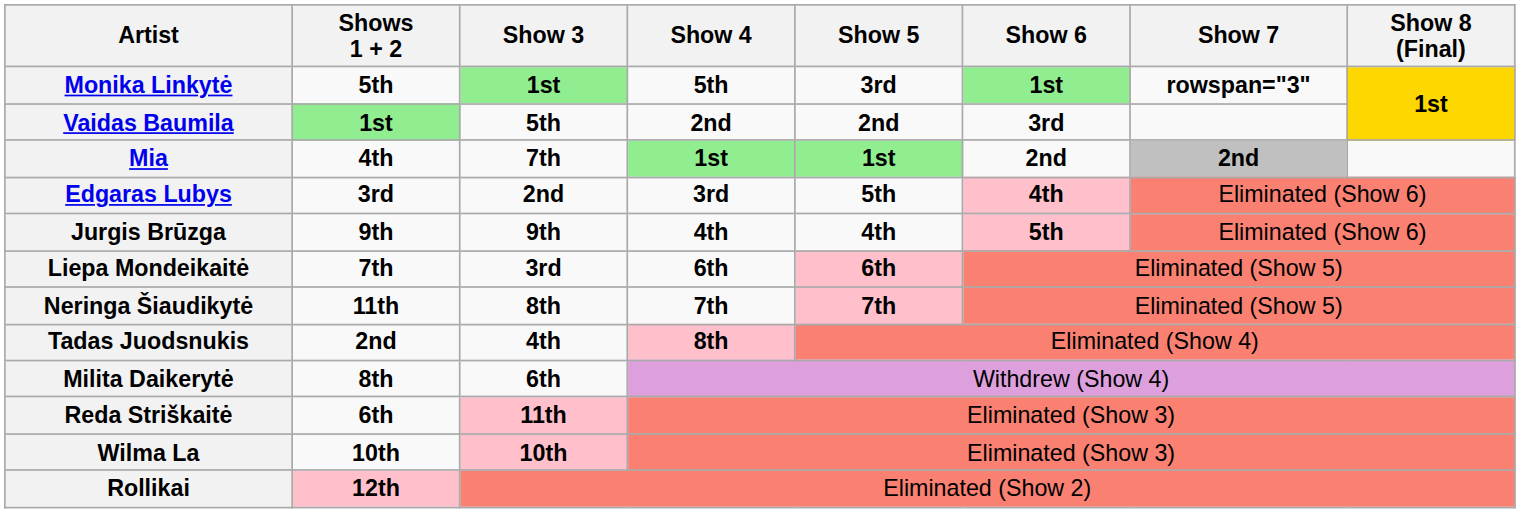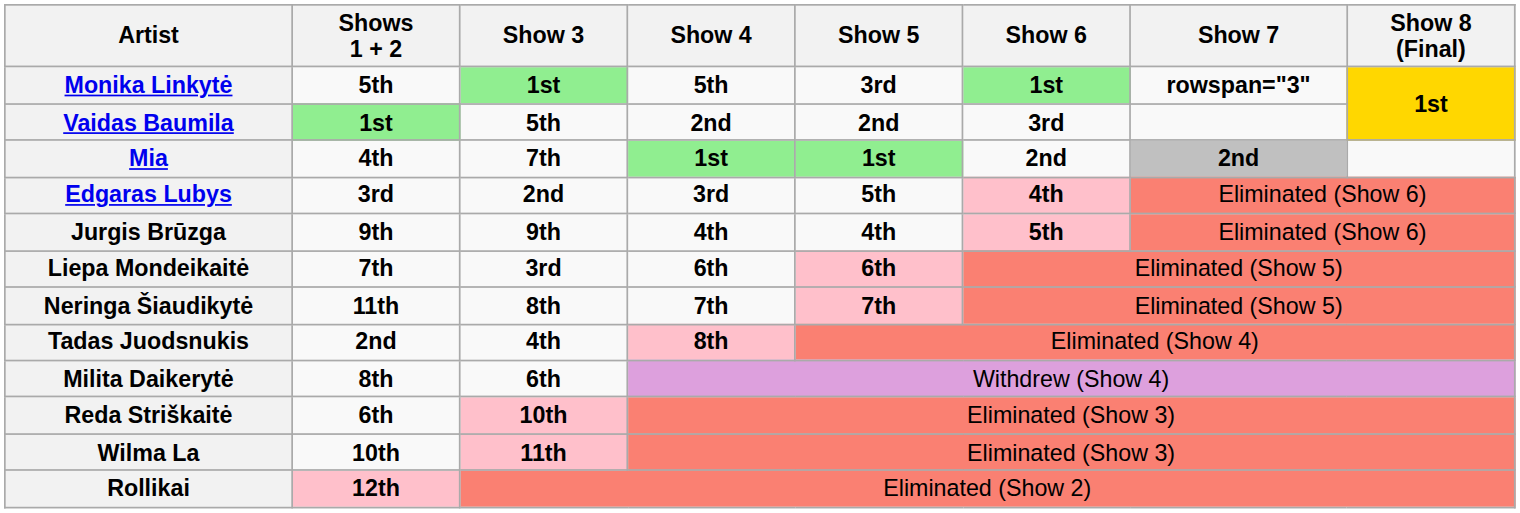(544, 415) 11th -> (544, 415) 10th
(544, 452) 10th -> (544, 452) 11th
